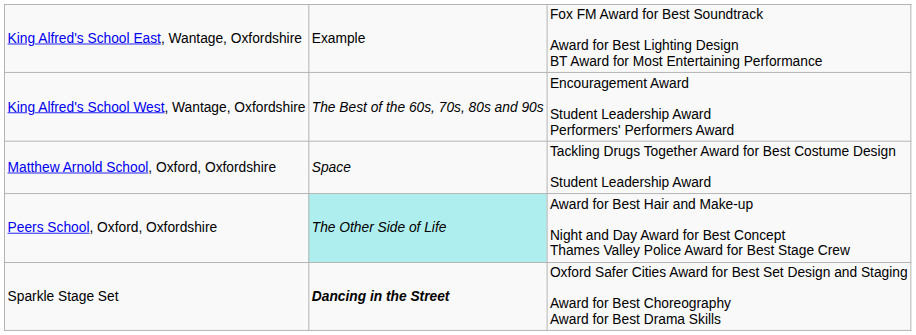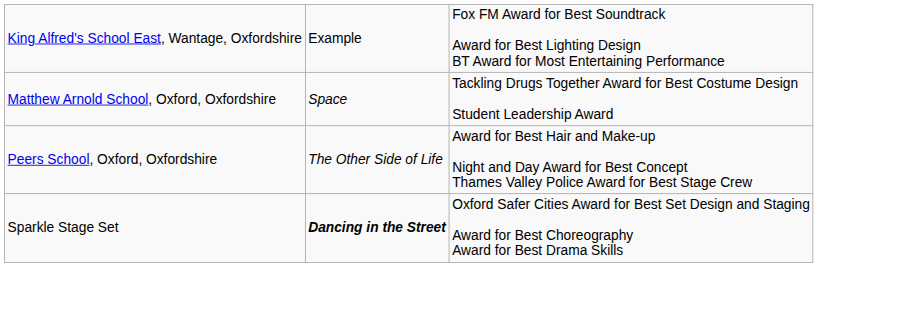- row: (157, 106)
(379, 227) paleturquoise background -> (376, 159) no background
